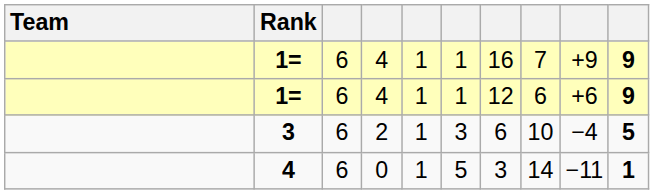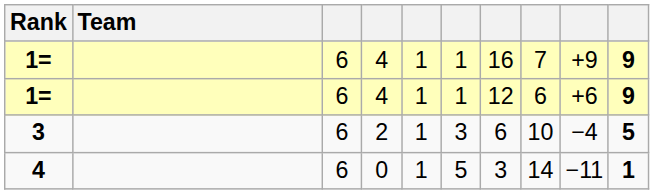columns swapped: (288, 22) <-> (40, 22)
